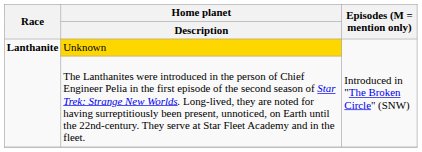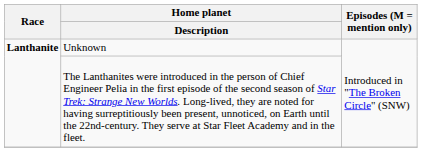(85, 47) gold background -> (85, 47) no background
